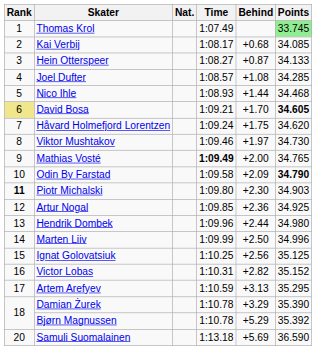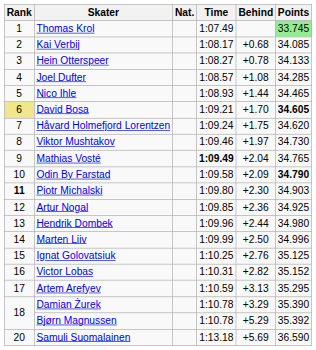(256, 61) +0.87 -> (256, 61) +0.78
(294, 93) 34.468 -> (294, 93) 34.465
(256, 158) +2.00 -> (256, 158) +2.04
(256, 256) +2.56 -> (256, 256) +2.76
